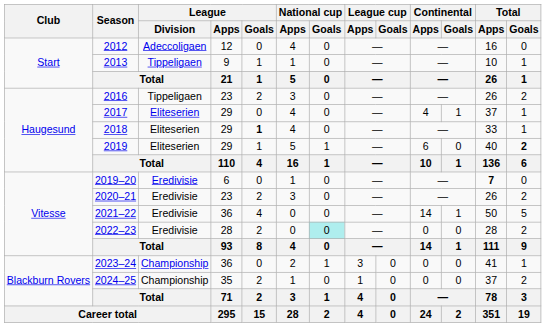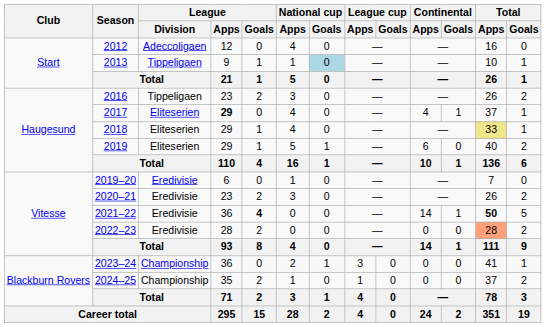(327, 63) no background -> (327, 63) lightblue background
(227, 113) normal -> (227, 113) bold
(259, 130) bold -> (259, 130) normal
(491, 130) no background -> (491, 130) khaki background
(524, 146) bold -> (524, 146) normal
(491, 180) bold -> (491, 180) normal
(259, 213) normal -> (259, 213) bold
(491, 213) normal -> (491, 213) bold
(327, 230) paleturquoise background -> (327, 230) no background
(491, 230) no background -> (491, 230) lightsalmon background
